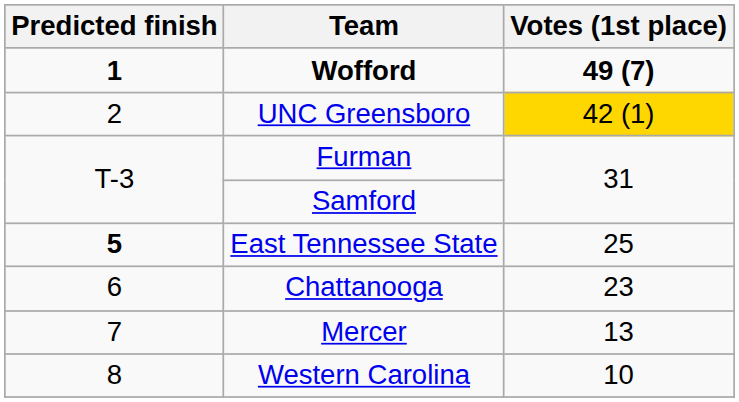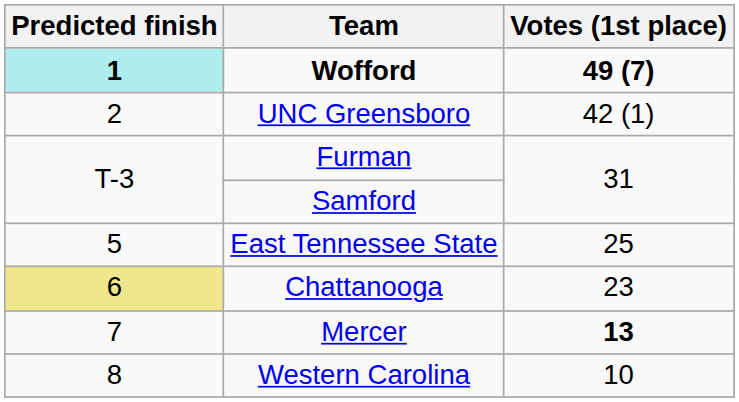(114, 69) no background -> (114, 69) paleturquoise background
(619, 113) gold background -> (619, 113) no background
(114, 244) bold -> (114, 244) normal
(114, 288) no background -> (114, 288) khaki background
(619, 331) normal -> (619, 331) bold
